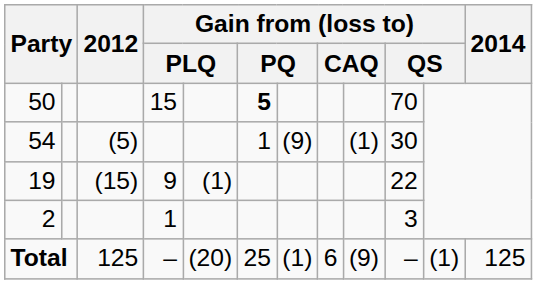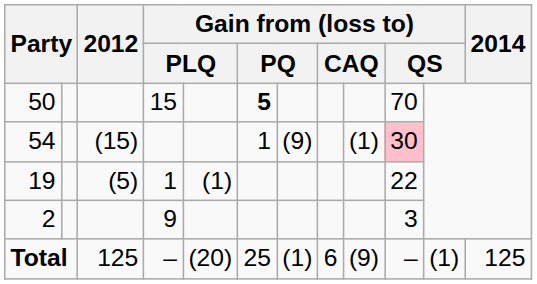(123, 141) (5) -> (116, 141) (15)
(404, 141) no background -> (404, 141) pink background
(116, 180) (15) -> (123, 180) (5)
(170, 180) 9 -> (170, 180) 1
(170, 219) 1 -> (170, 219) 9
